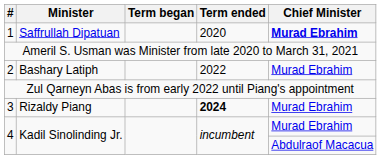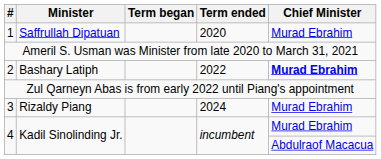(314, 32) bold -> (312, 32) normal
(312, 70) normal -> (314, 70) bold
(213, 107) bold -> (213, 107) normal
